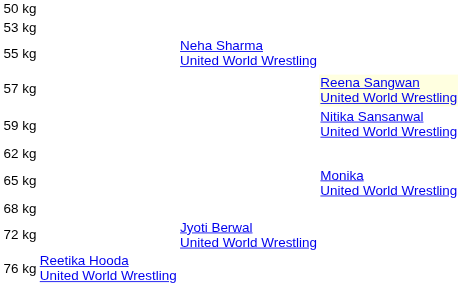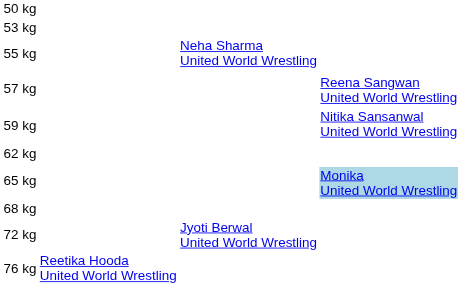(389, 90) lightyellow background -> (389, 90) no background
(389, 183) no background -> (389, 183) lightblue background
